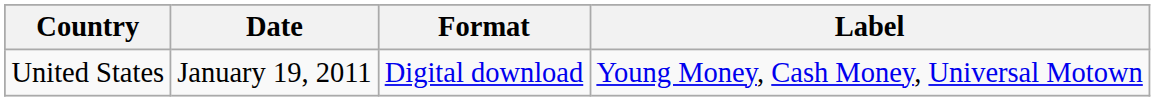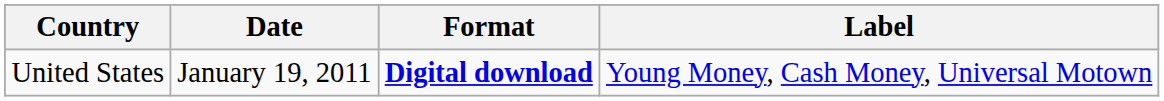(484, 72) normal -> (489, 72) bold
